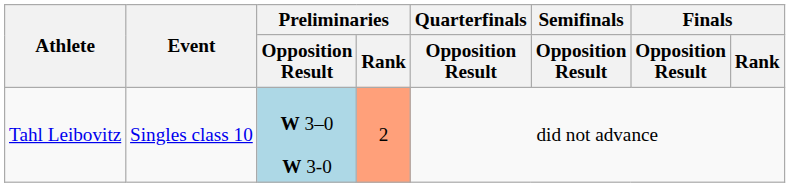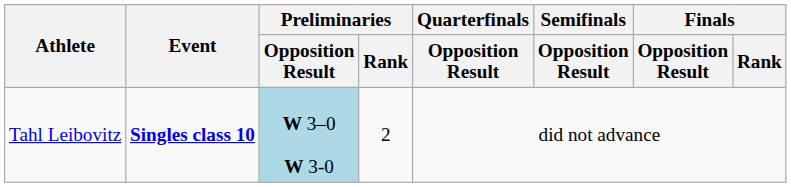(191, 134) normal -> (193, 134) bold
(384, 134) lightsalmon background -> (386, 134) no background
